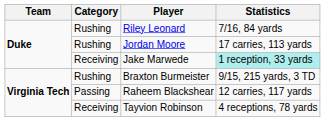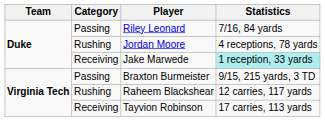(93, 28) Rushing -> (92, 28) Passing
(265, 44) 17 carries, 113 yards -> (268, 44) 4 receptions, 78 yards
(93, 76) Rushing -> (92, 76) Passing
(92, 92) Passing -> (93, 92) Rushing
(268, 108) 4 receptions, 78 yards -> (265, 108) 17 carries, 113 yards
